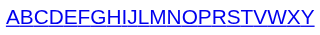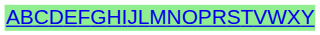(160, 17) no background -> (160, 17) lightgreen background
